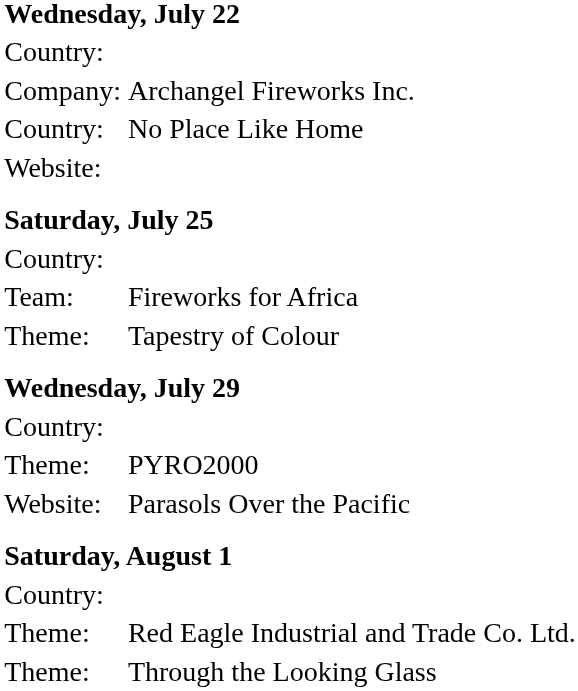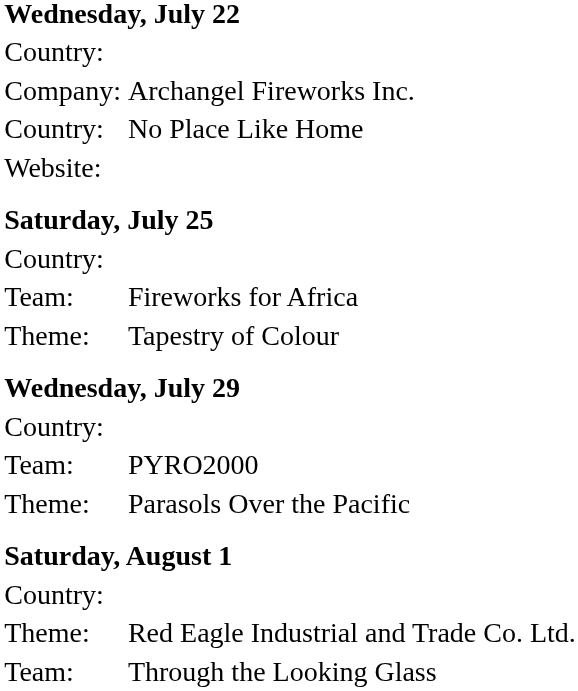(47, 465) Theme: -> (39, 465) Team:
(53, 503) Website: -> (47, 503) Theme:
(47, 671) Theme: -> (39, 671) Team:
